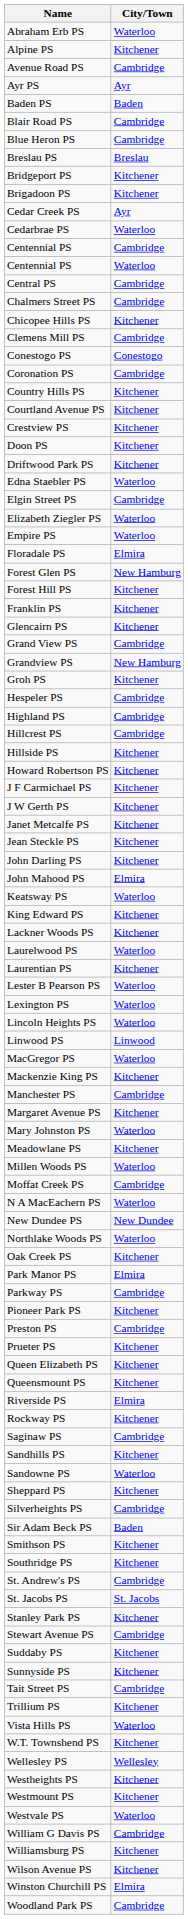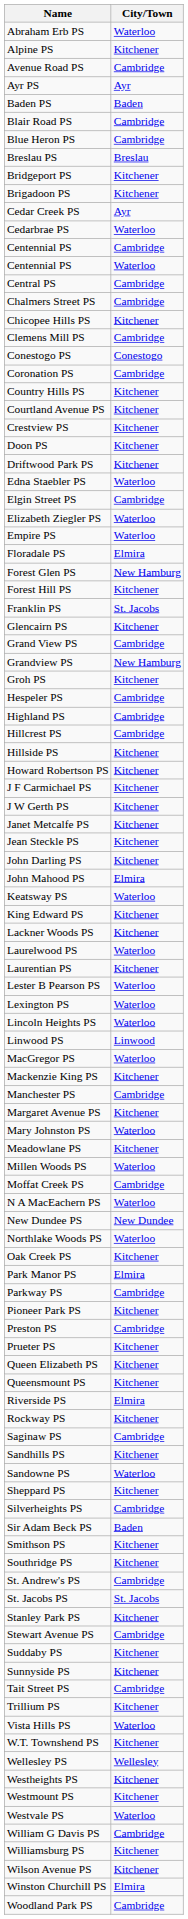(136, 608) Kitchener -> (137, 608) St. Jacobs
